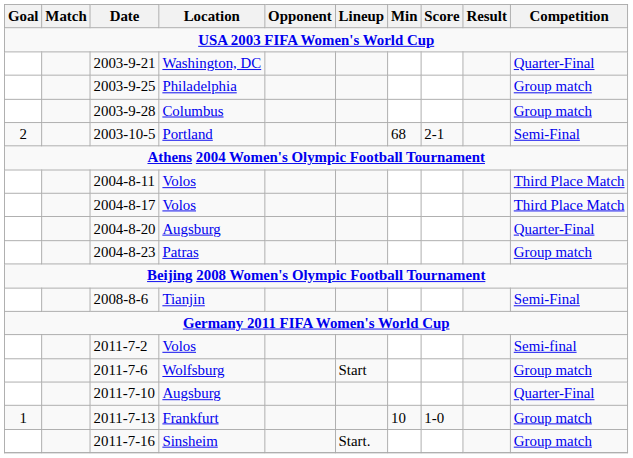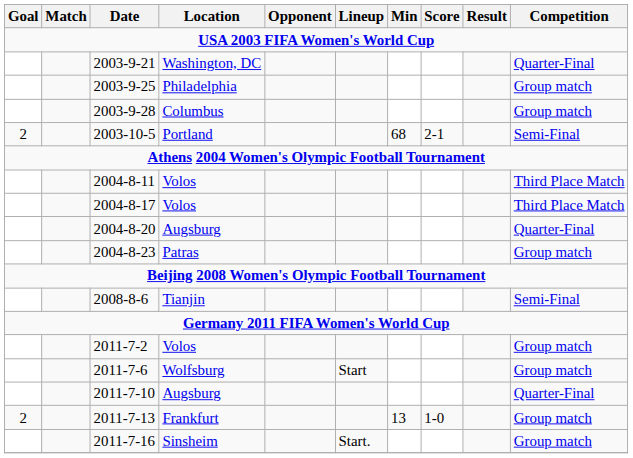(545, 346) Semi-final -> (553, 346) Group match
(23, 417) 1 -> (23, 417) 2
(398, 417) 10 -> (398, 417) 13
